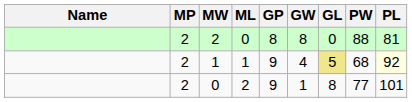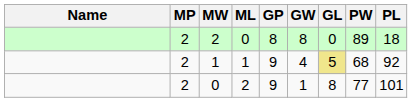(361, 39) 88 -> (361, 39) 89
(391, 39) 81 -> (391, 39) 18
(391, 62) lightyellow background -> (391, 62) no background
